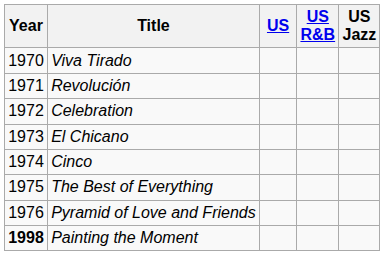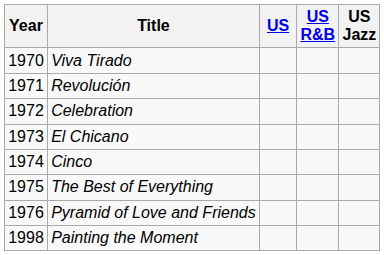(26, 238) bold -> (26, 238) normal
